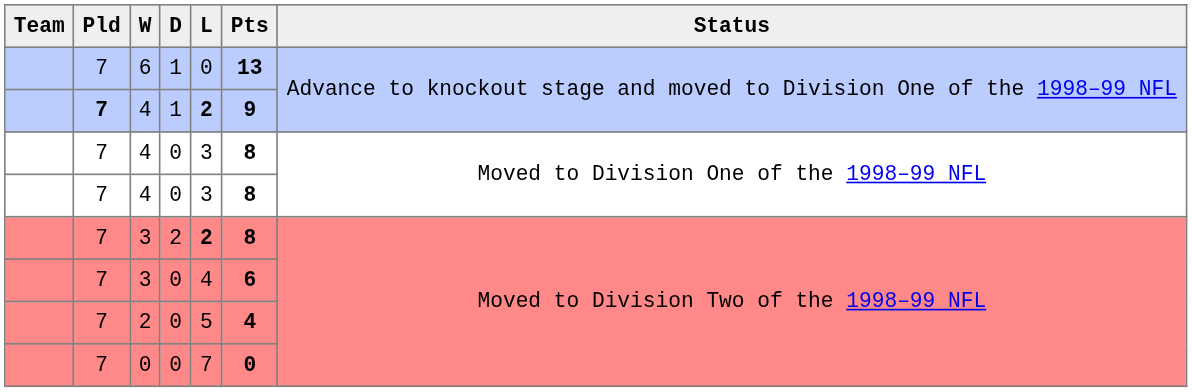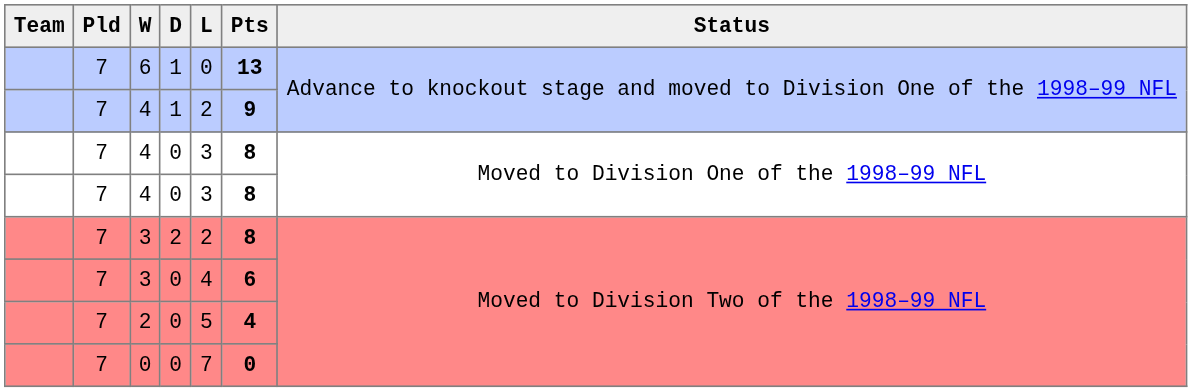(102, 111) bold -> (102, 111) normal
(206, 111) bold -> (206, 111) normal
(206, 238) bold -> (206, 238) normal
